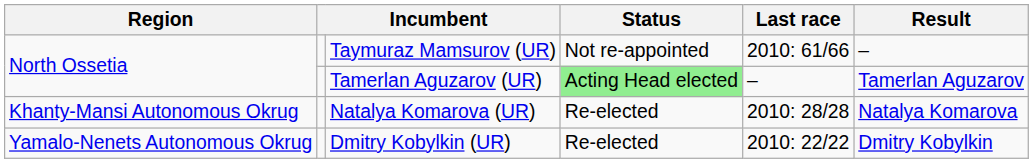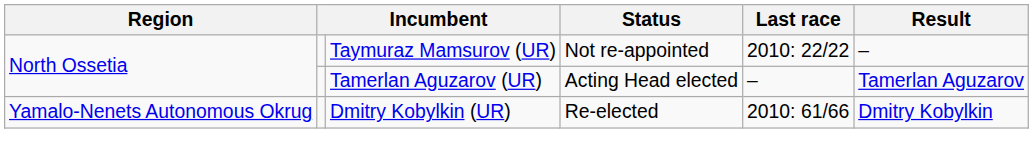(798, 50) 2010: 61/66 -> (798, 50) 2010: 22/22
(651, 81) lightgreen background -> (651, 81) no background
- row: (433, 111)
(798, 142) 2010: 22/22 -> (798, 111) 2010: 61/66
